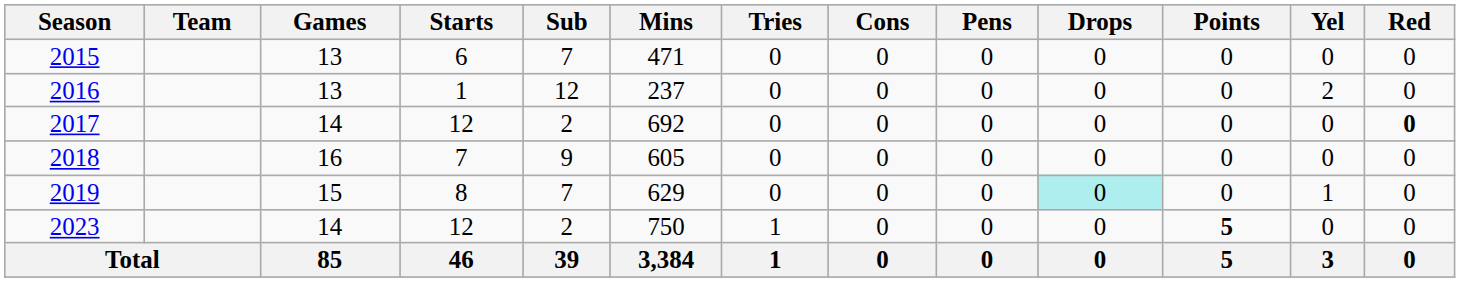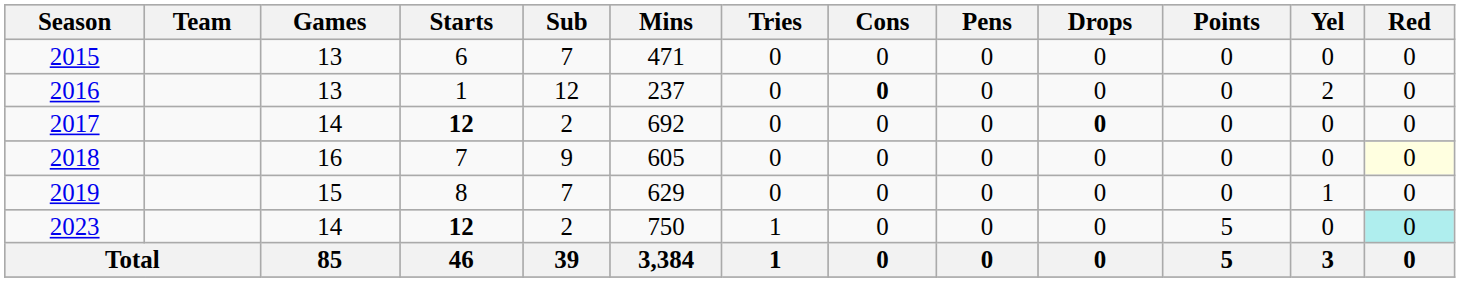(883, 90) normal -> (883, 90) bold
(461, 124) normal -> (461, 124) bold
(1100, 124) normal -> (1100, 124) bold
(1409, 124) bold -> (1409, 124) normal
(1409, 158) no background -> (1409, 158) lightyellow background
(1100, 192) paleturquoise background -> (1100, 192) no background
(461, 226) normal -> (461, 226) bold
(1227, 226) bold -> (1227, 226) normal
(1409, 226) no background -> (1409, 226) paleturquoise background
